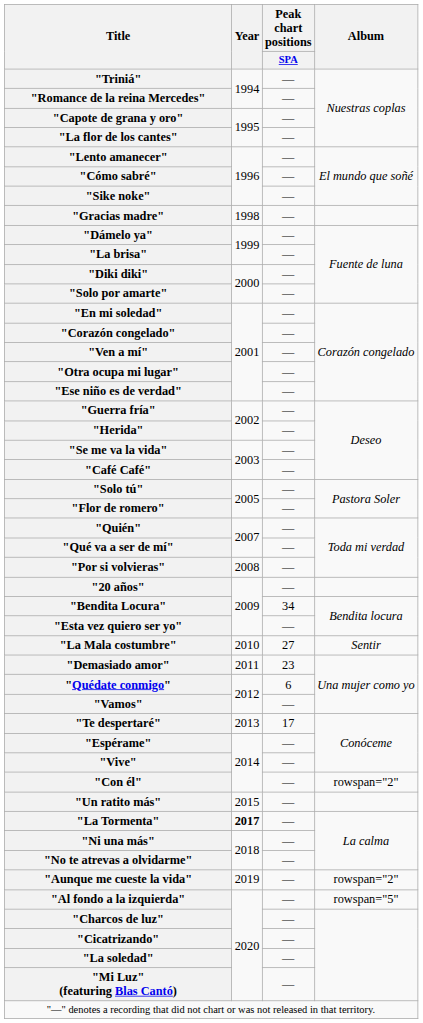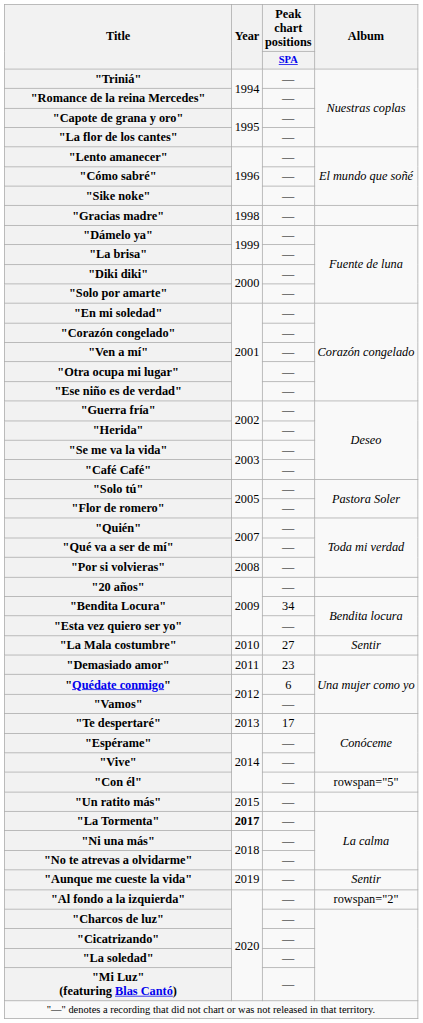(366, 782) rowspan="2" -> (366, 782) rowspan="5"
(366, 879) rowspan="2" -> (366, 879) Sentir
(366, 899) rowspan="5" -> (366, 899) rowspan="2"
